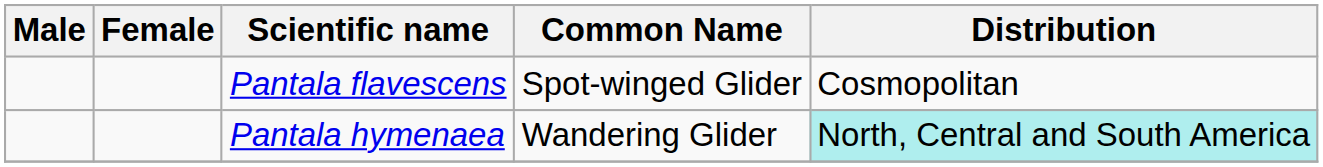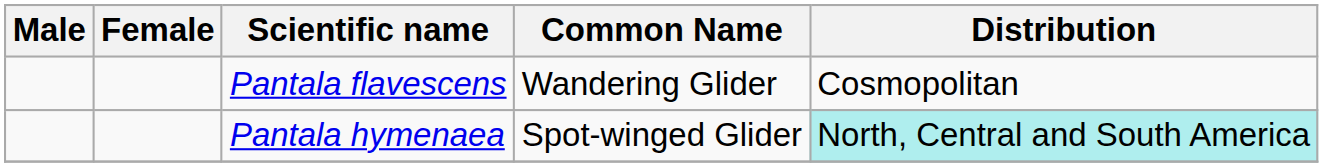(662, 82) Spot-winged Glider -> (649, 82) Wandering Glider
(649, 135) Wandering Glider -> (662, 135) Spot-winged Glider
